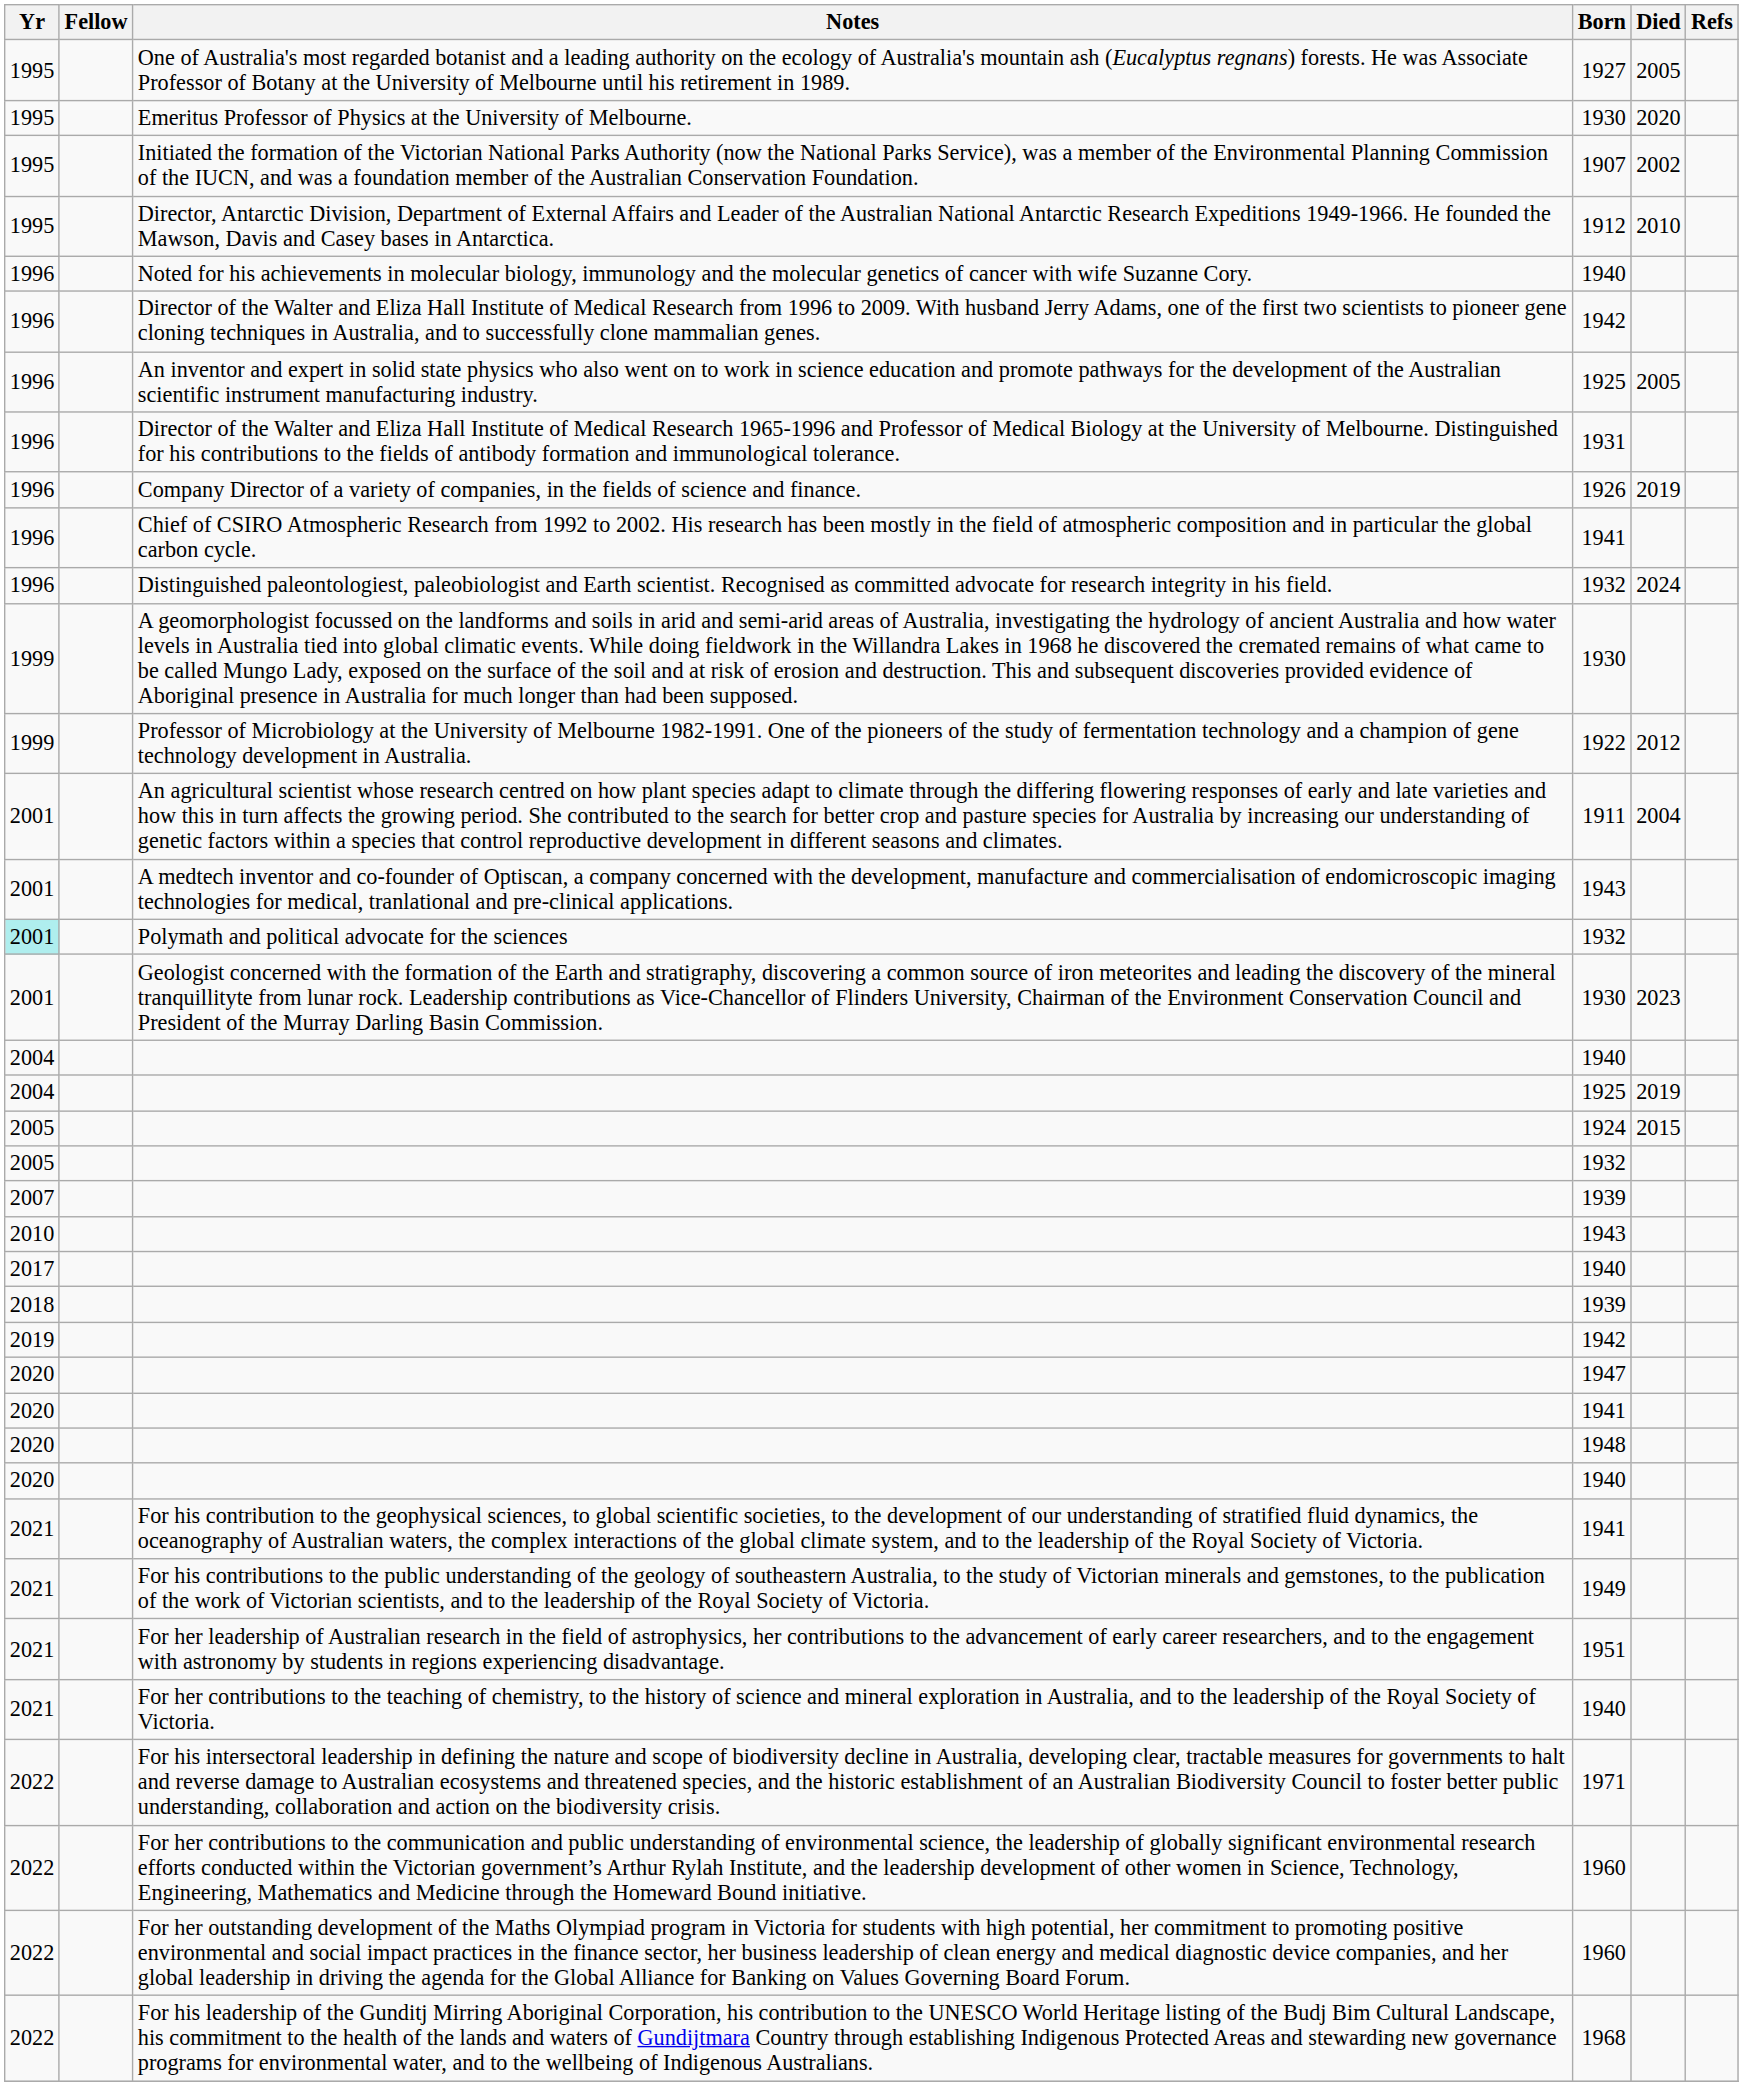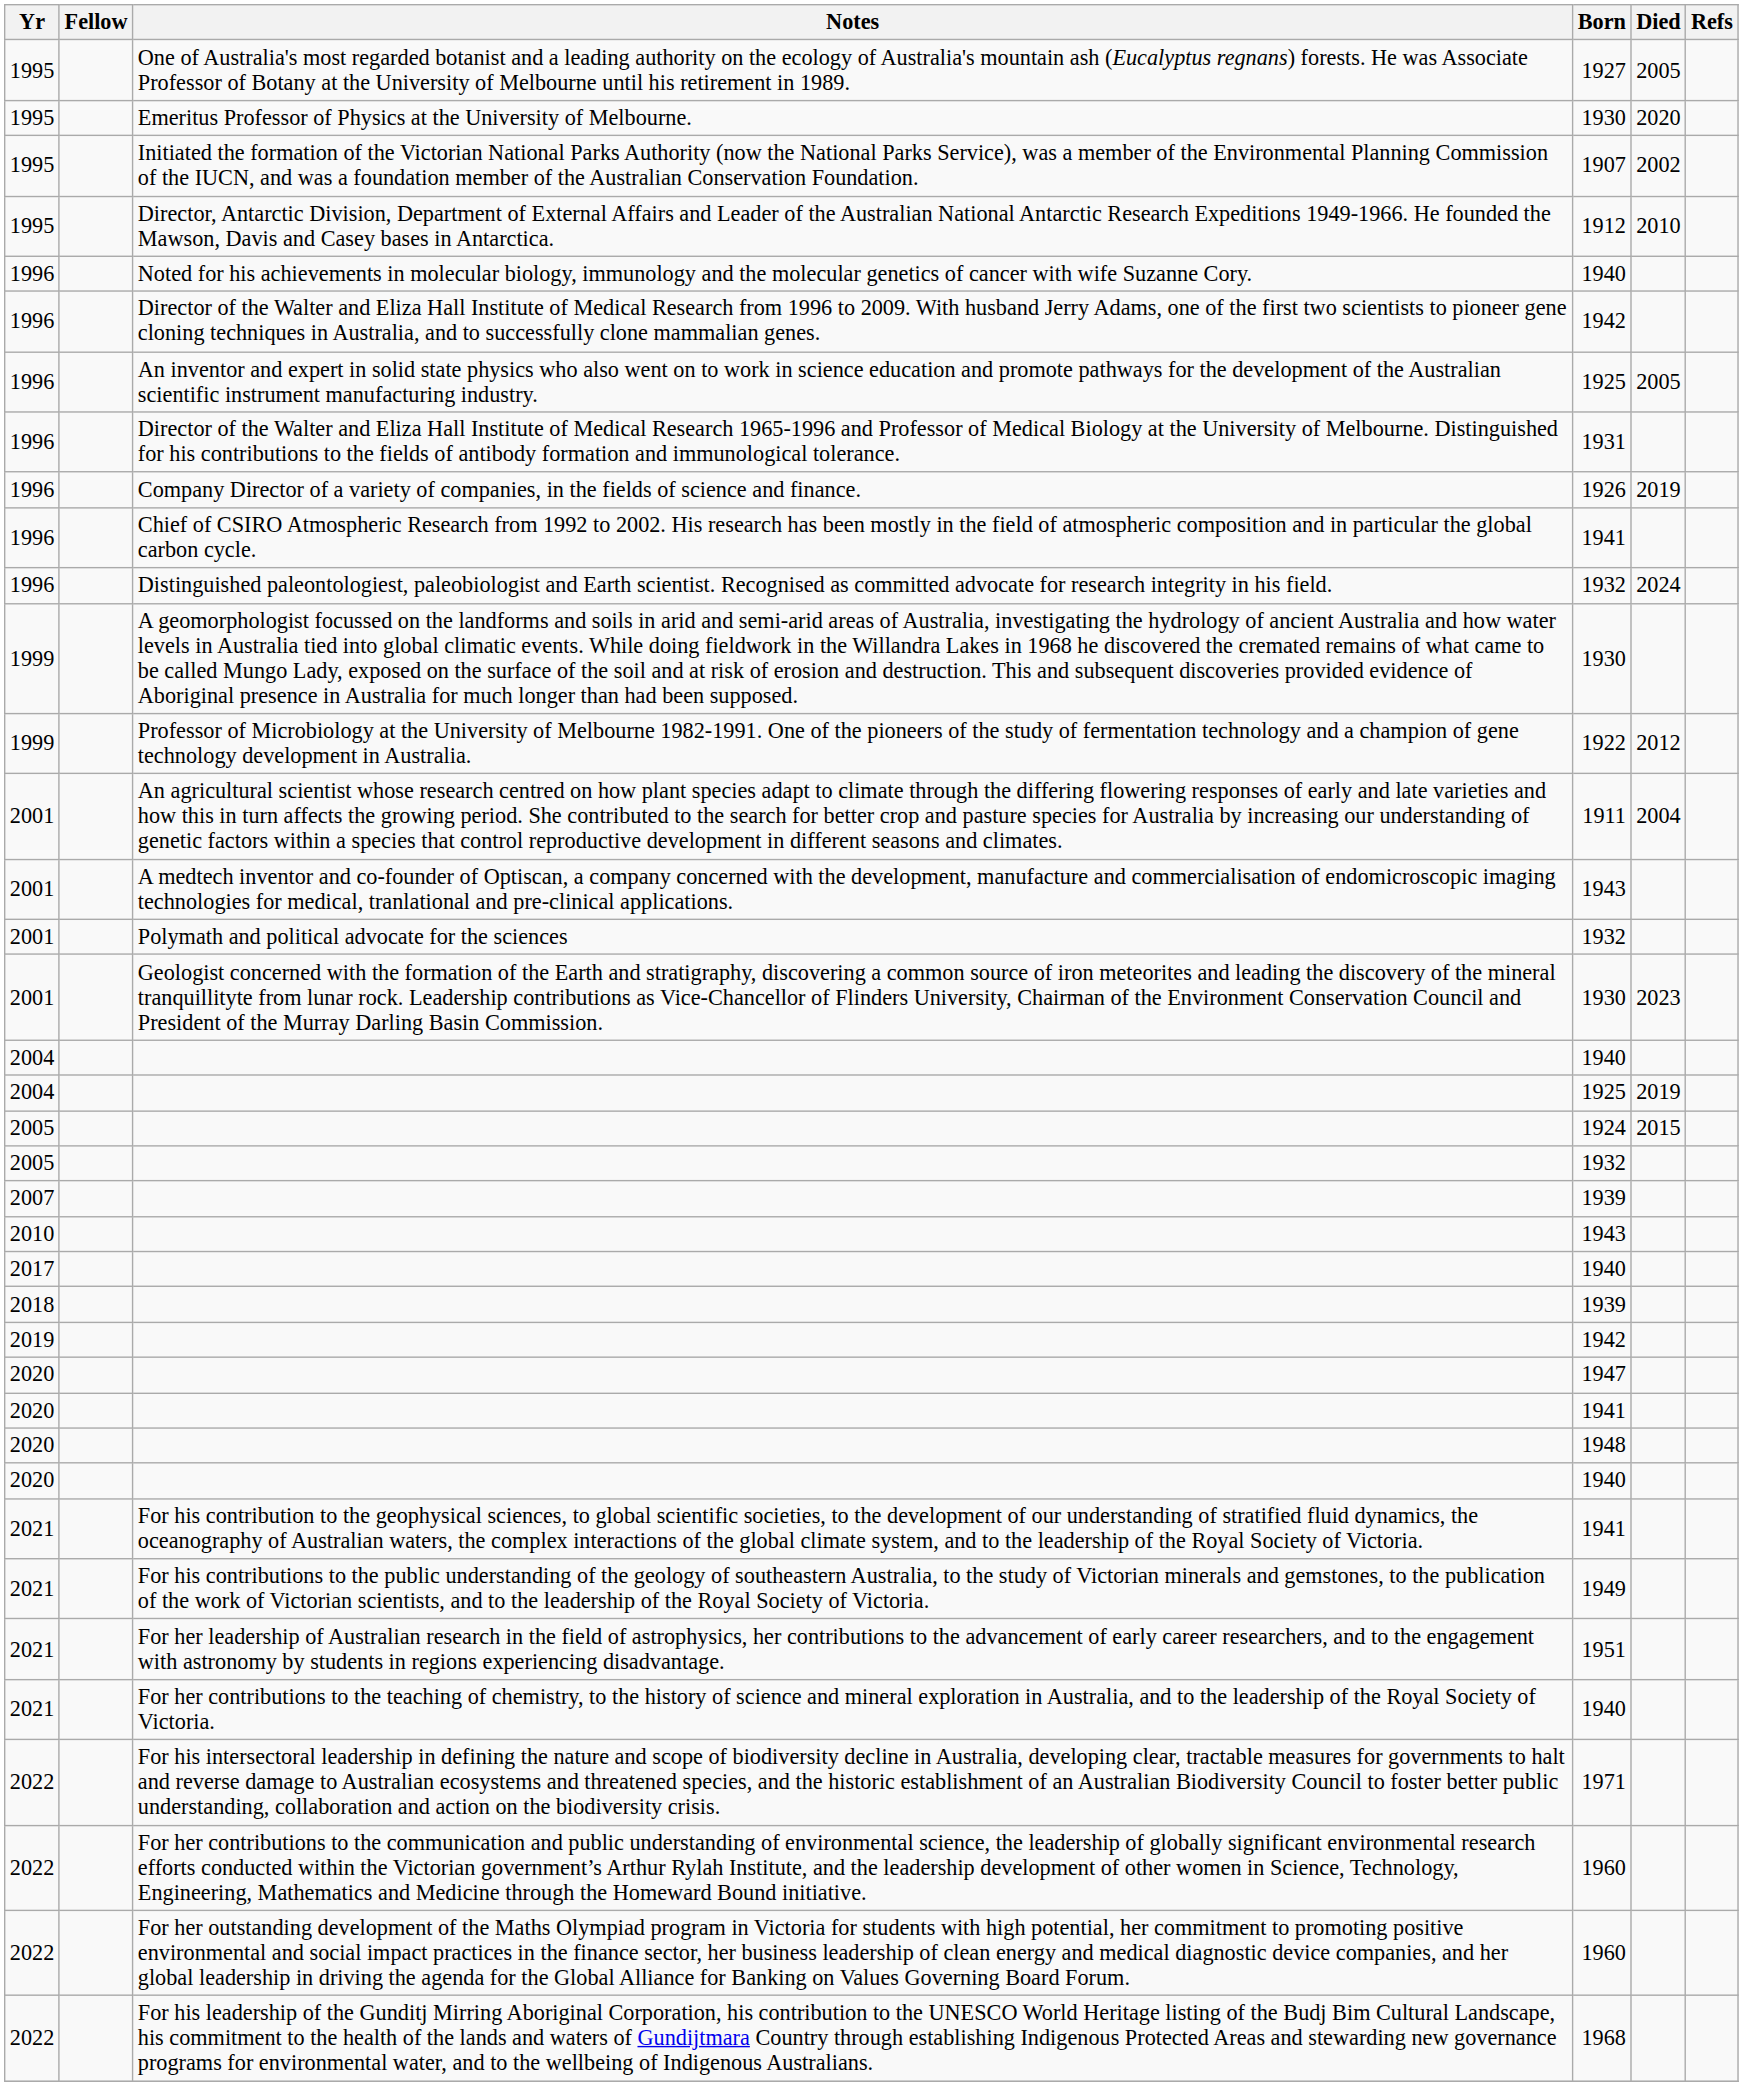(32, 936) paleturquoise background -> (32, 936) no background
